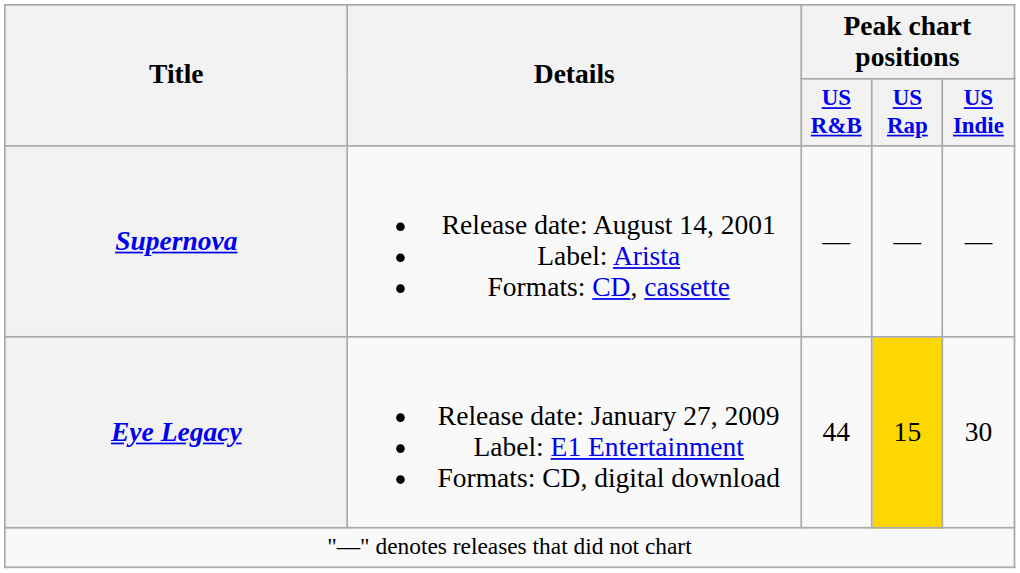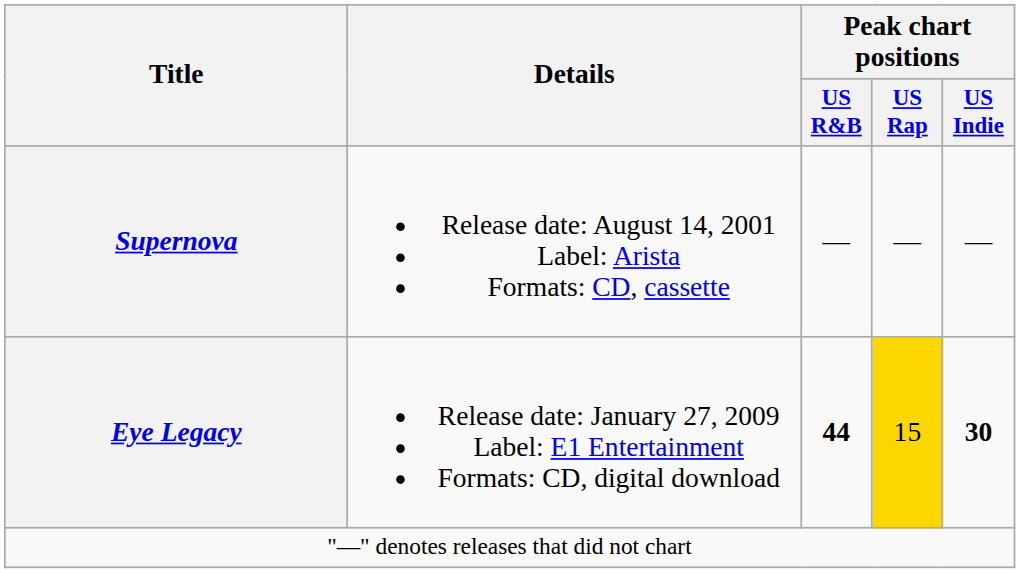(836, 432) normal -> (836, 432) bold
(978, 432) normal -> (978, 432) bold
